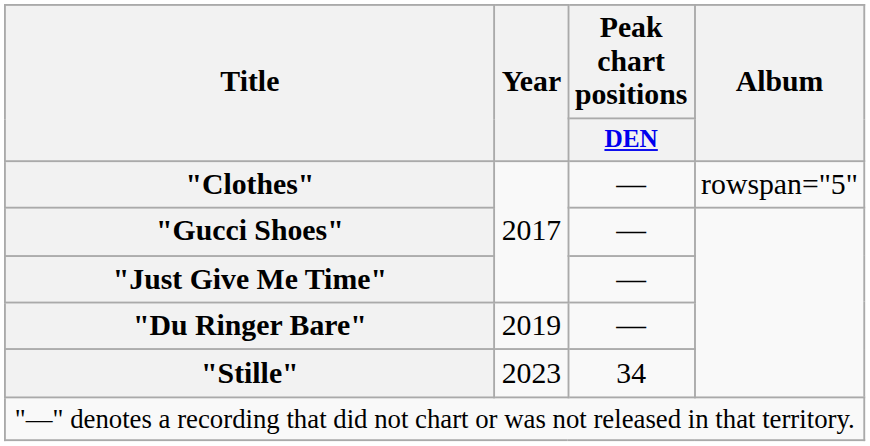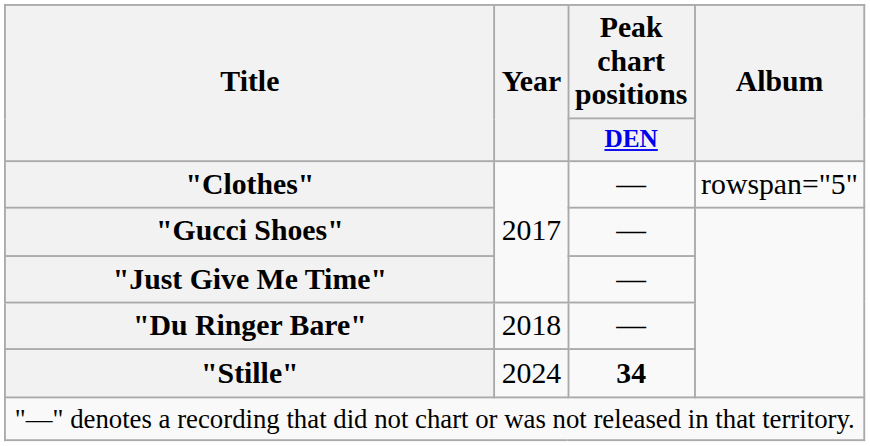(531, 325) 2019 -> (531, 325) 2018
(531, 372) 2023 -> (531, 372) 2024
(631, 372) normal -> (631, 372) bold
